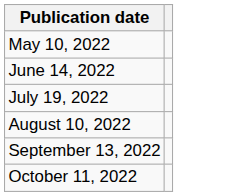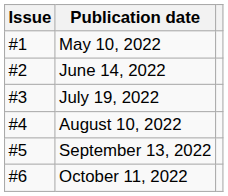+ column: (30, 17)
